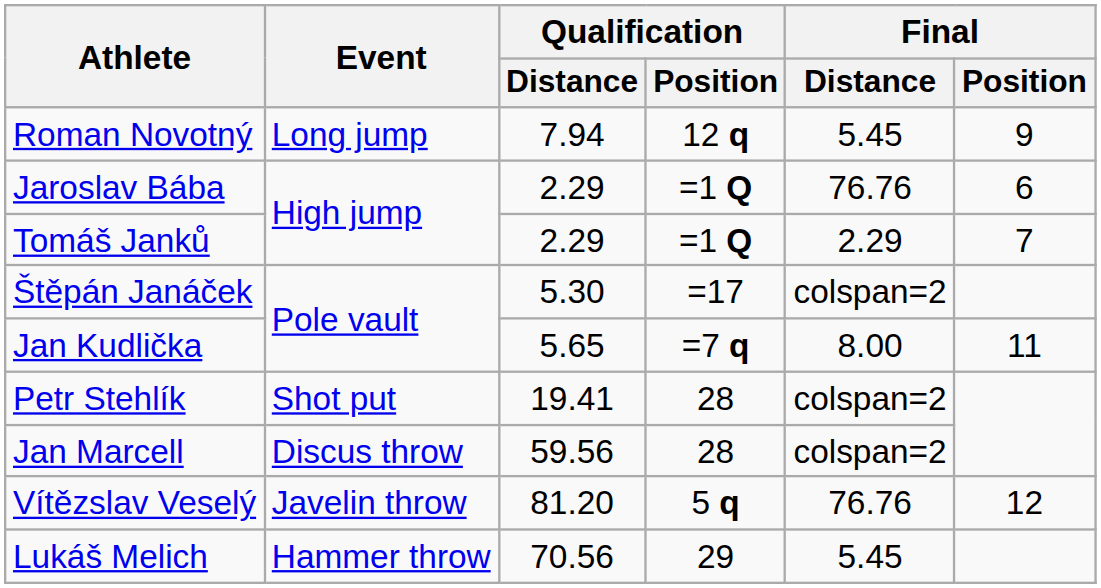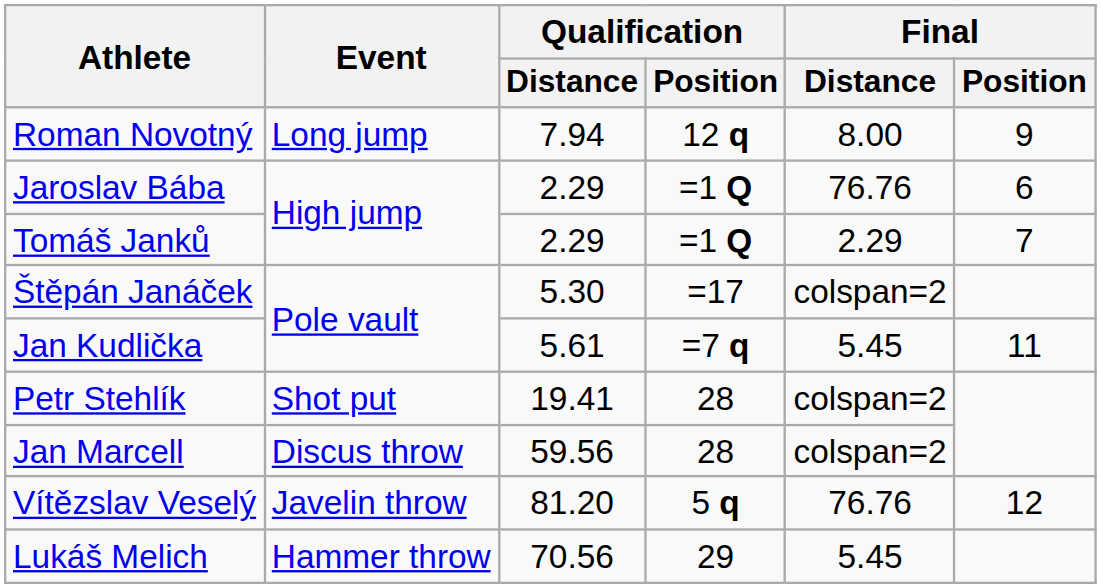(870, 135) 5.45 -> (870, 135) 8.00
(572, 346) 5.65 -> (572, 346) 5.61
(870, 346) 8.00 -> (870, 346) 5.45
